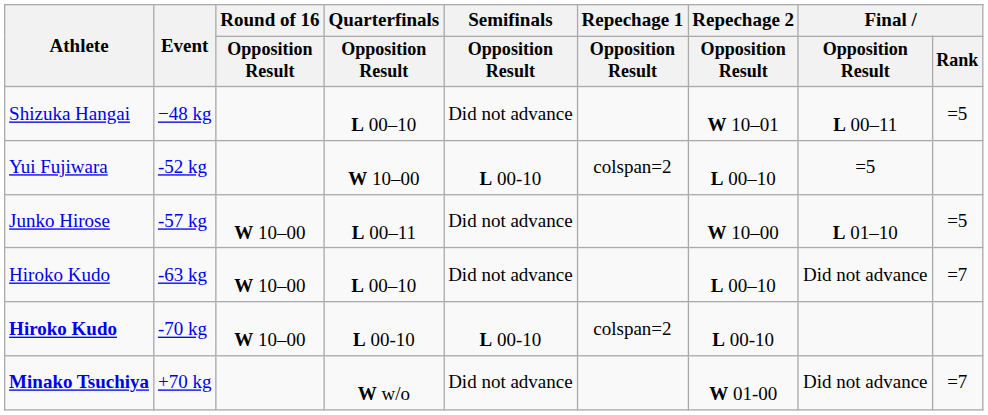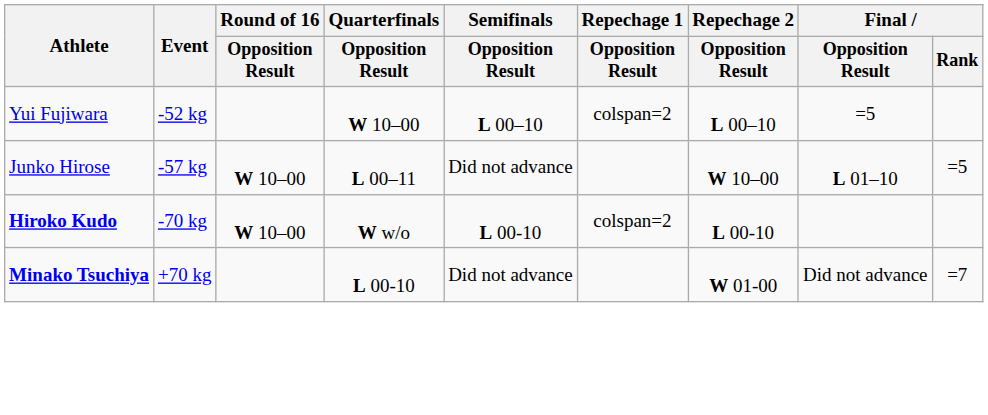- row: (185, 113)
(510, 178) L 00-10 -> (510, 125) L 00–10
- row: (182, 275)
(384, 340) L 00-10 -> (384, 232) W w/o
(384, 394) W w/o -> (384, 286) L 00-10
